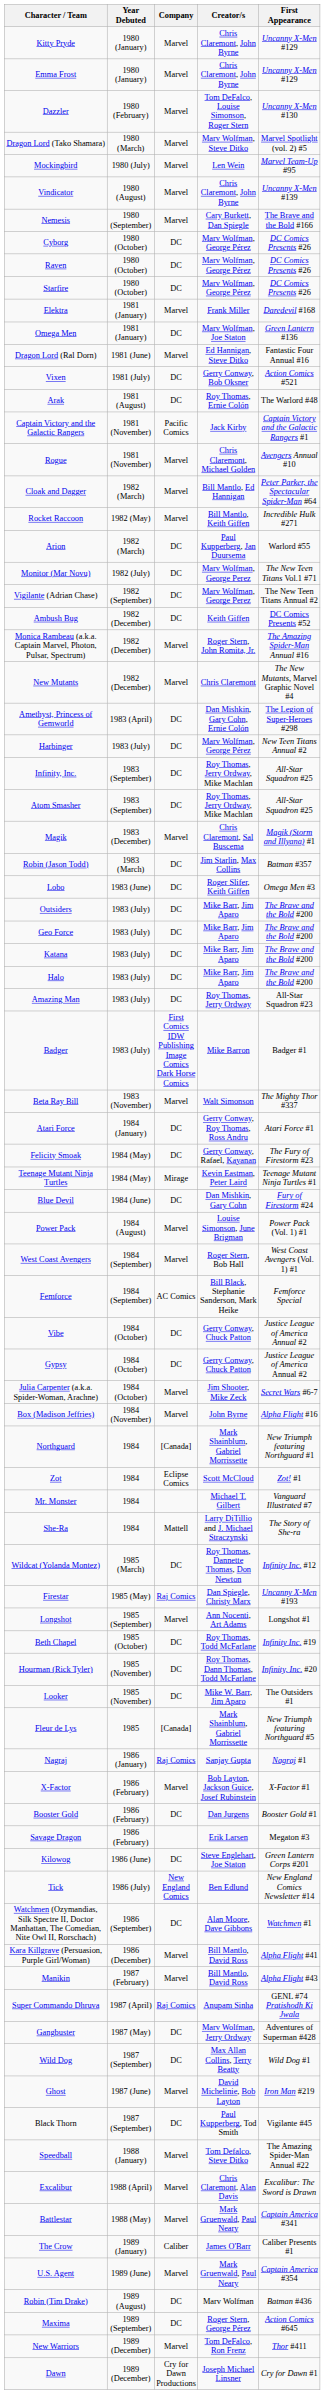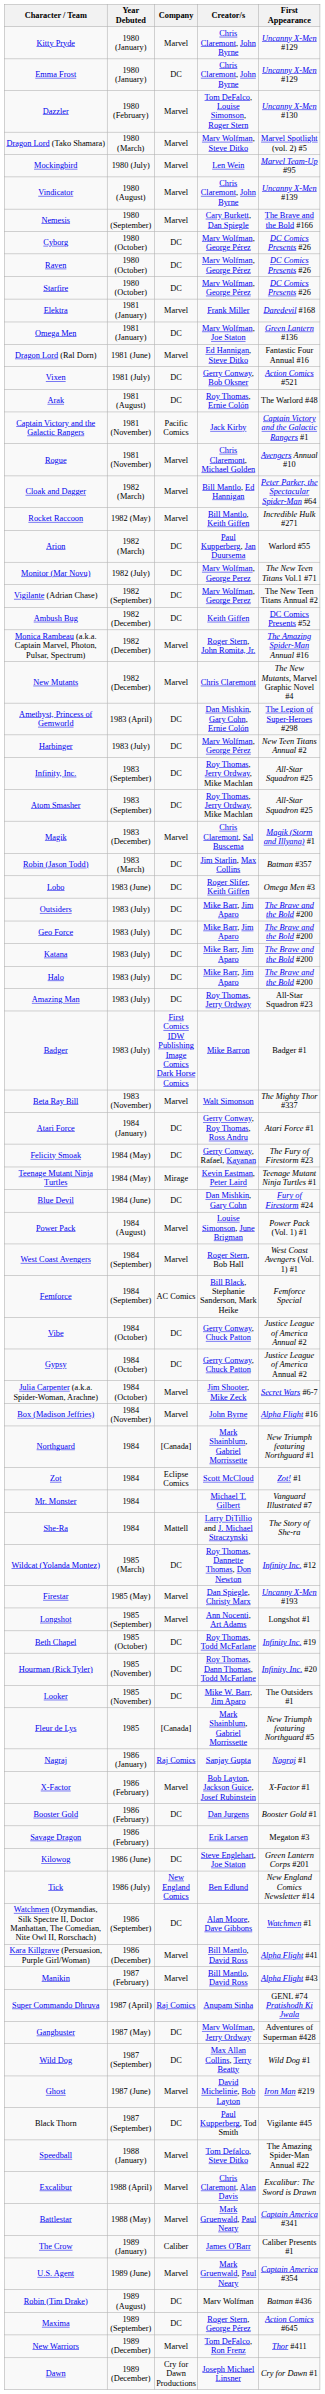(176, 74) Marvel -> (176, 74) DC
(176, 1597) Raj Comics -> (176, 1597) Marvel
